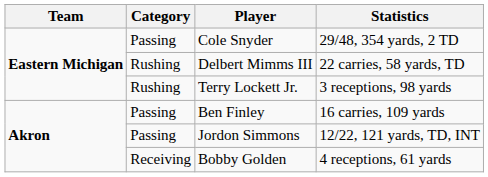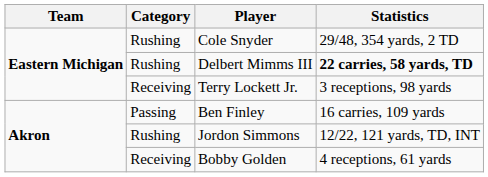(153, 40) Passing -> (155, 40) Rushing
(392, 64) normal -> (396, 64) bold
(155, 88) Rushing -> (161, 88) Receiving
(153, 135) Passing -> (155, 135) Rushing
